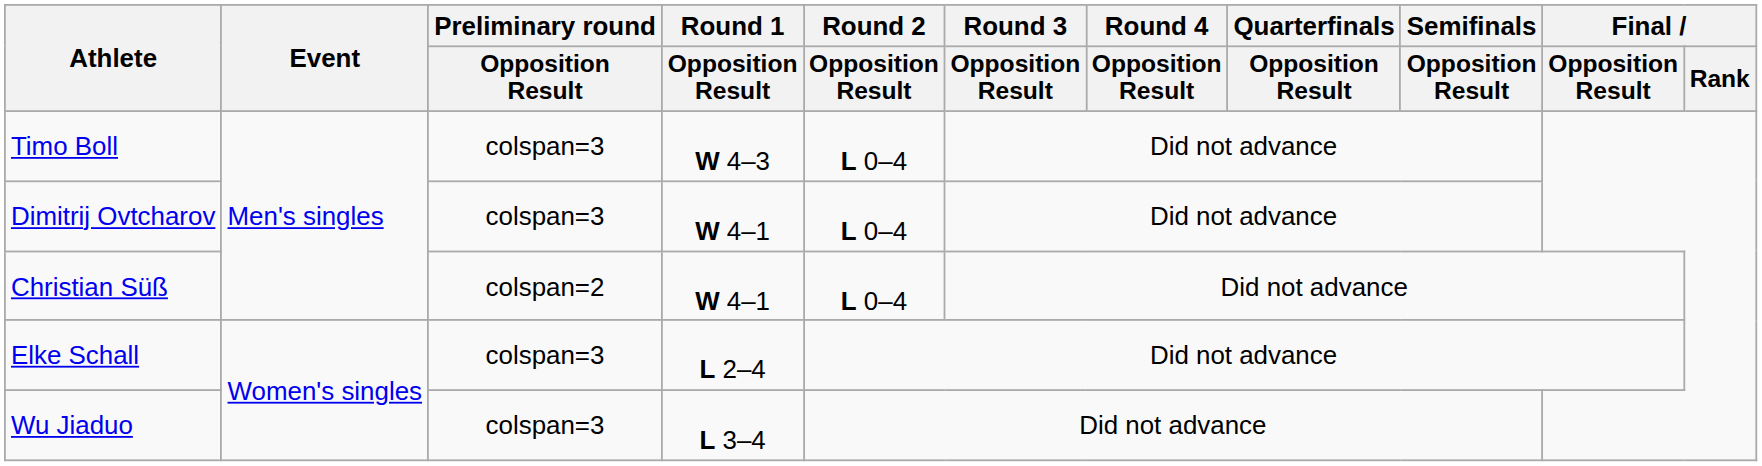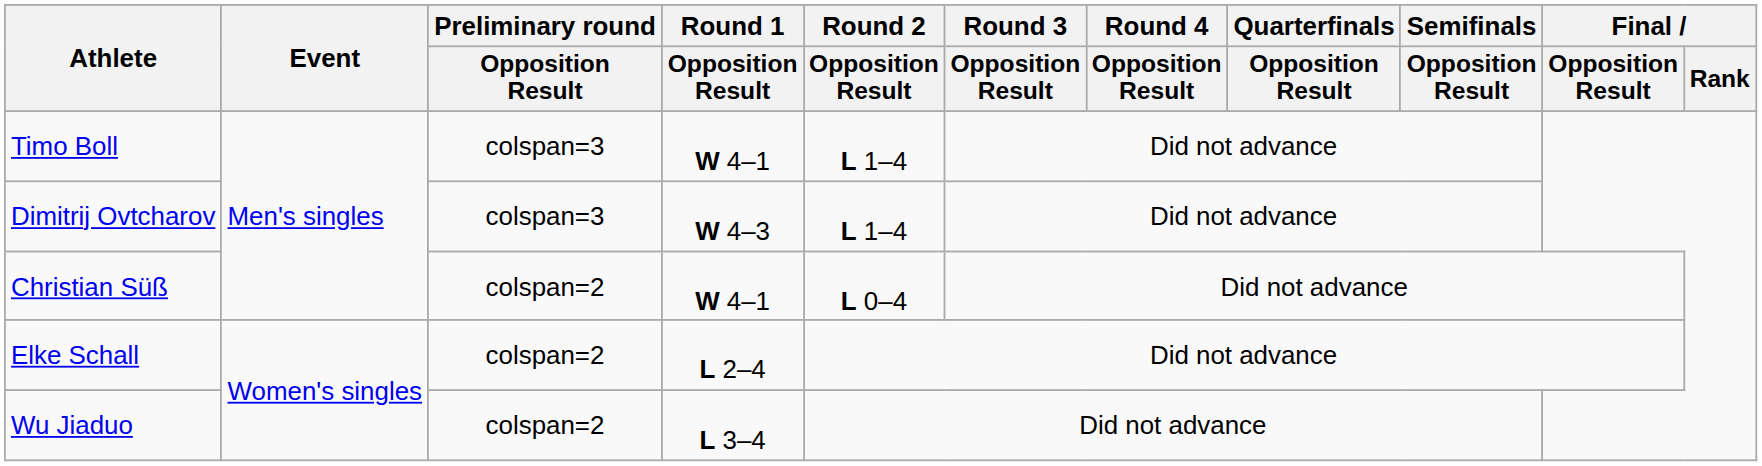(733, 161) W 4–3 -> (733, 161) W 4–1
(874, 161) L 0–4 -> (874, 161) L 1–4
(733, 231) W 4–1 -> (733, 231) W 4–3
(874, 231) L 0–4 -> (874, 231) L 1–4
(545, 356) colspan=3 -> (545, 356) colspan=2
(545, 426) colspan=3 -> (545, 426) colspan=2
